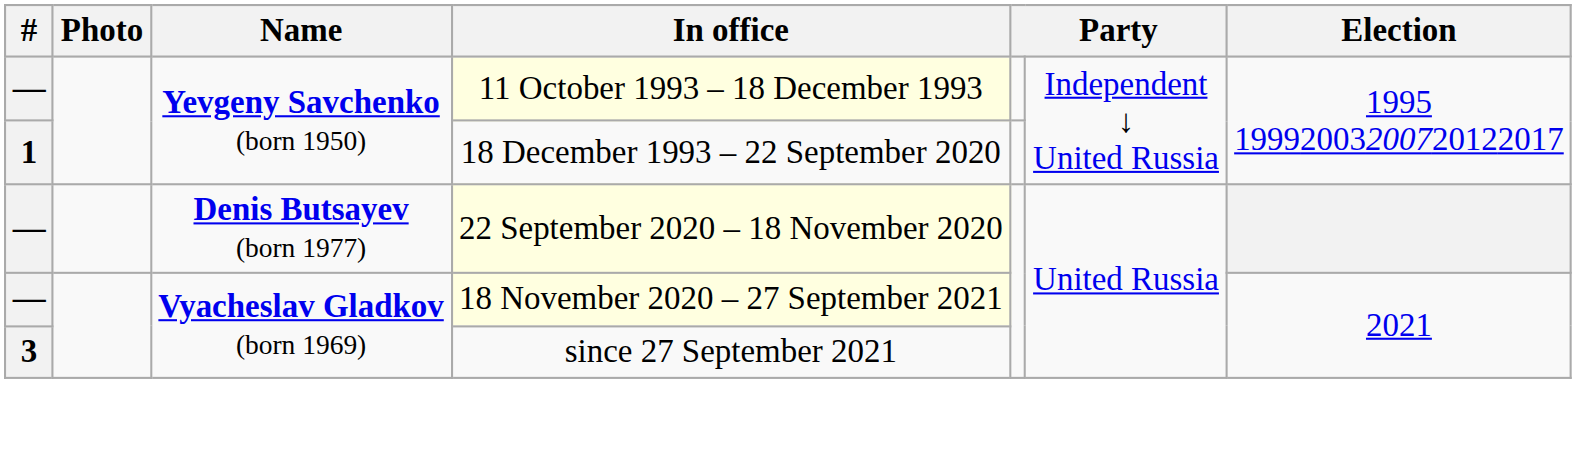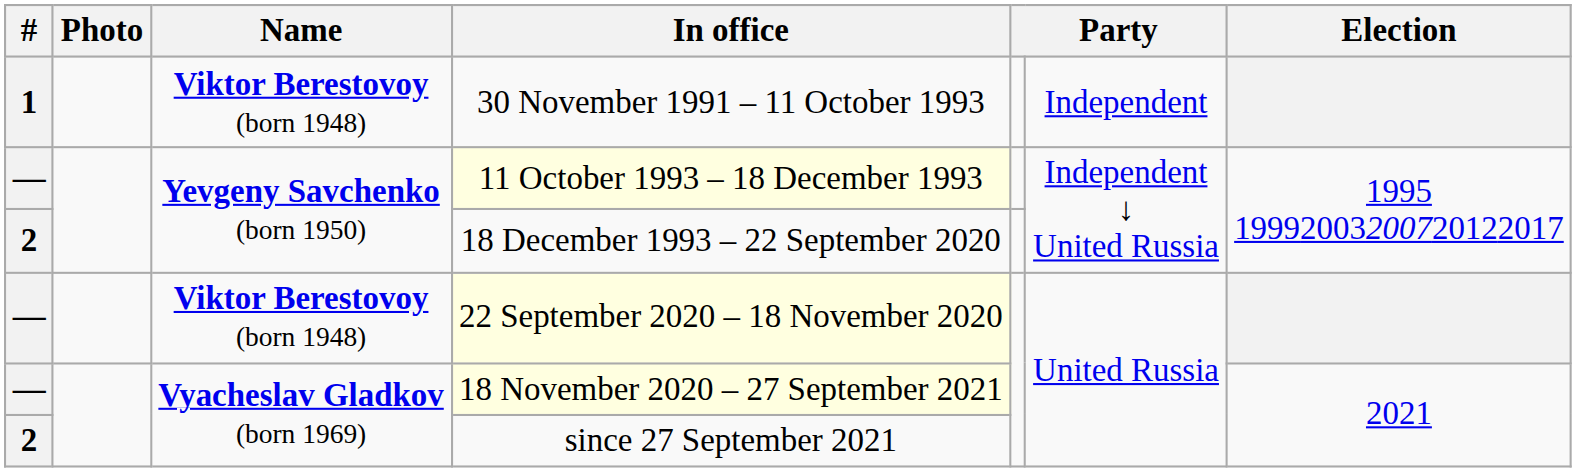+ row: (731, 101)
(29, 151) 1 -> (29, 240) 2
(301, 227) Denis Butsayev (born 1977) -> (301, 317) Viktor Berestovoy (born 1948)
(29, 350) 3 -> (29, 440) 2
